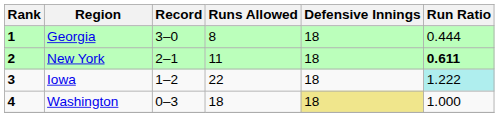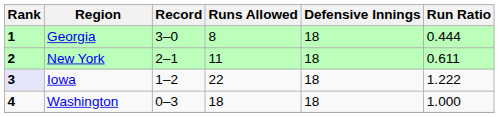(443, 58) bold -> (443, 58) normal
(11, 79) no background -> (11, 79) lavender background
(444, 79) paleturquoise background -> (444, 79) no background
(312, 101) khaki background -> (312, 101) no background
